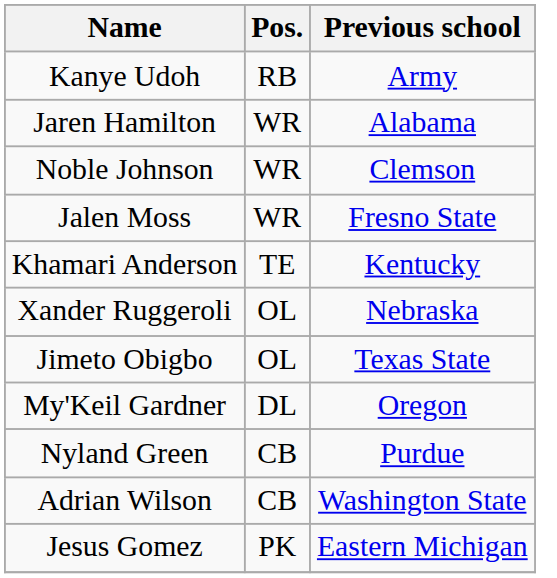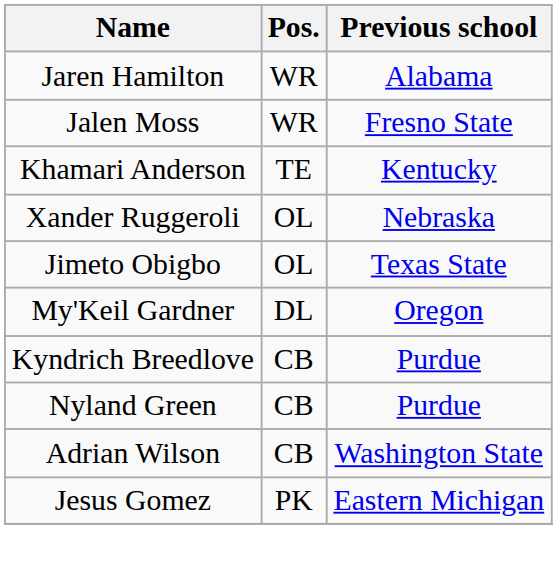- row: (125, 75)
- row: (125, 169)
+ row: (133, 358)
